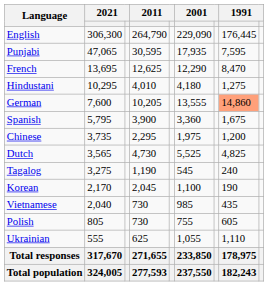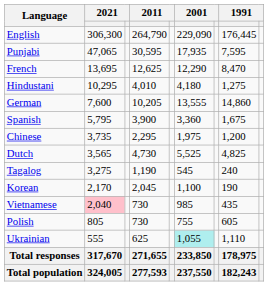(236, 102) lightsalmon background -> (236, 102) no background
(99, 204) no background -> (99, 204) pink background
(189, 238) no background -> (189, 238) paleturquoise background
